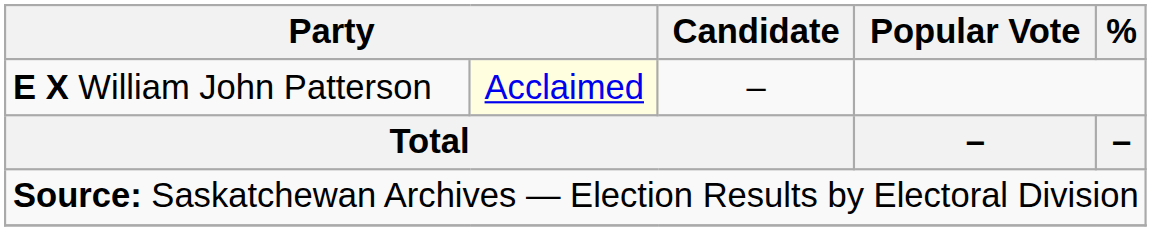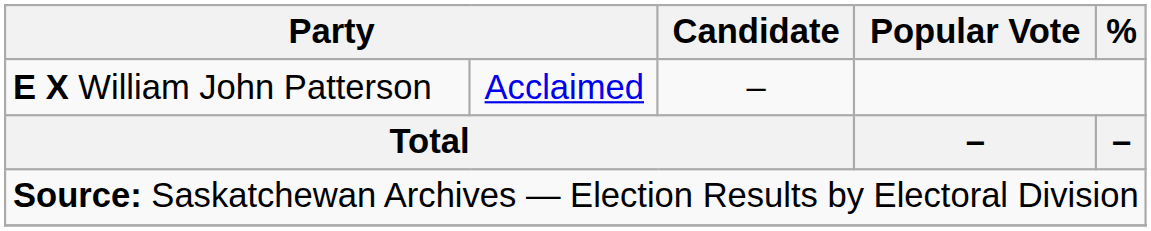(564, 86) lightyellow background -> (564, 86) no background
